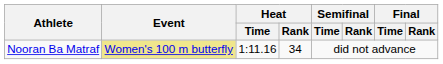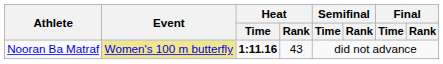(257, 50) normal -> (258, 50) bold
(295, 50) 34 -> (296, 50) 43
